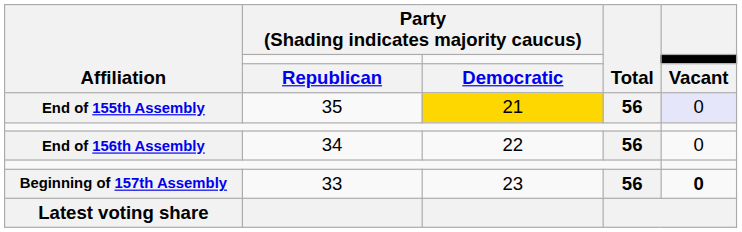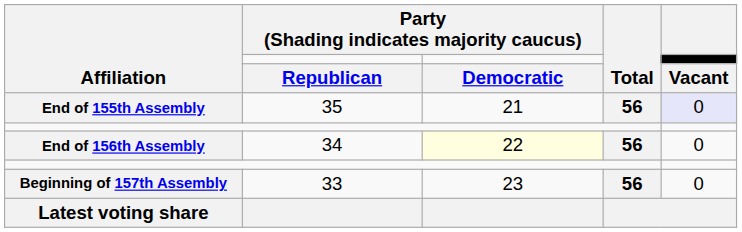(513, 107) gold background -> (513, 107) no background
(513, 145) no background -> (513, 145) lightyellow background
(699, 183) bold -> (699, 183) normal
